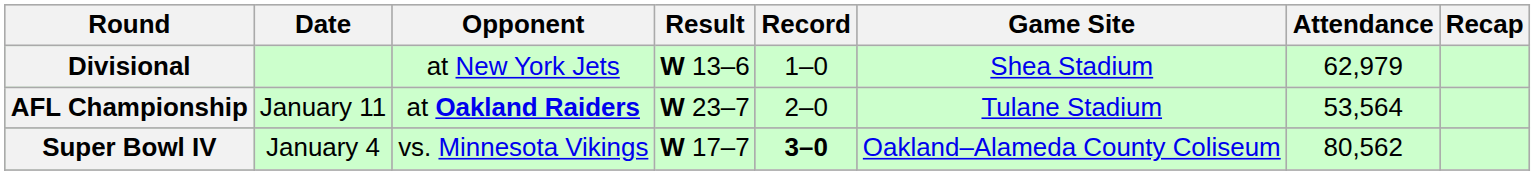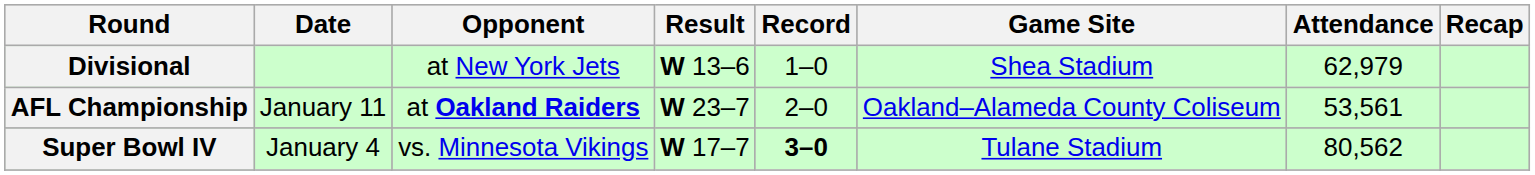(1072, 107) Tulane Stadium -> (1072, 107) Oakland–Alameda County Coliseum
(1363, 107) 53,564 -> (1363, 107) 53,561
(1072, 148) Oakland–Alameda County Coliseum -> (1072, 148) Tulane Stadium
